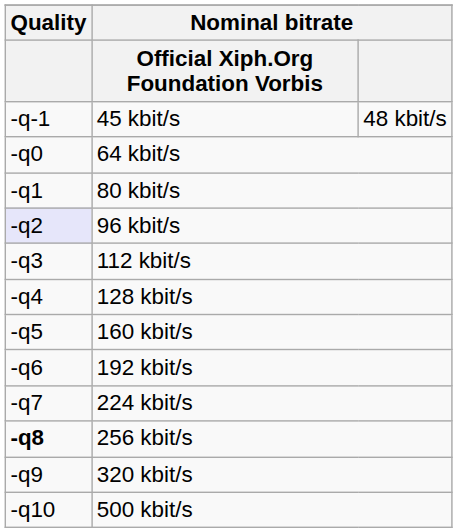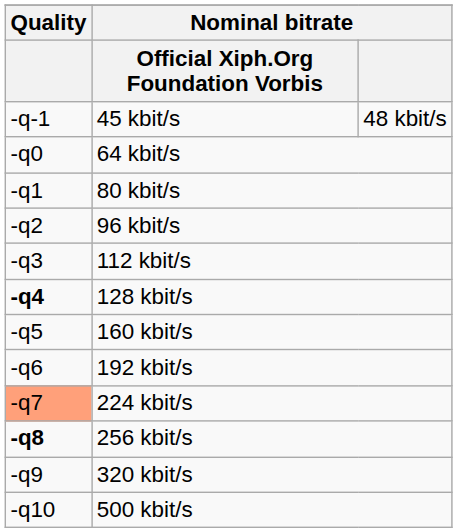(27, 225) lavender background -> (27, 225) no background
(27, 296) normal -> (27, 296) bold
(27, 403) no background -> (27, 403) lightsalmon background
